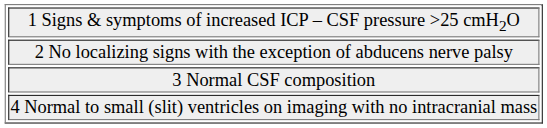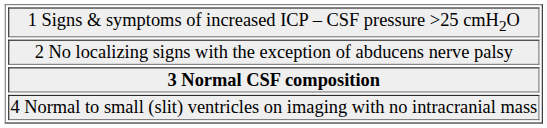(274, 80) normal -> (274, 80) bold
